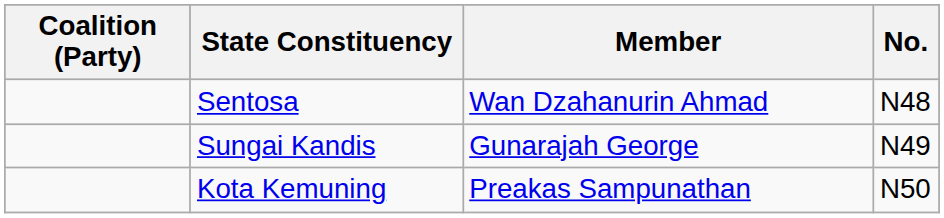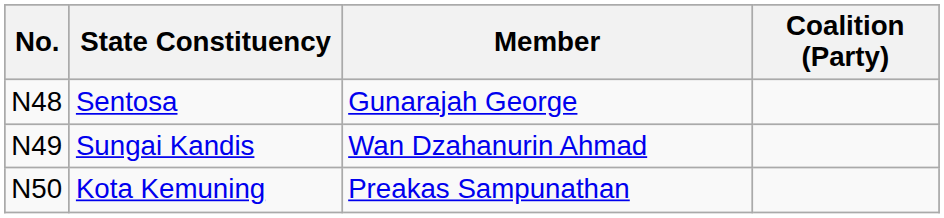columns swapped: (906, 42) <-> (98, 42)
(619, 101) Wan Dzahanurin Ahmad -> (463, 101) Gunarajah George
(584, 145) Gunarajah George -> (498, 145) Wan Dzahanurin Ahmad
